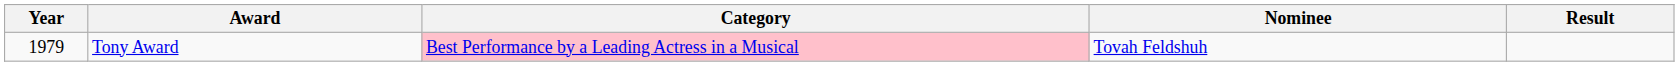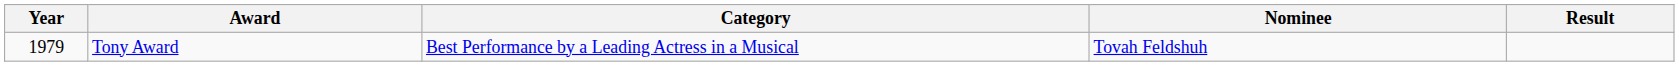(612, 46) pink background -> (612, 46) no background
